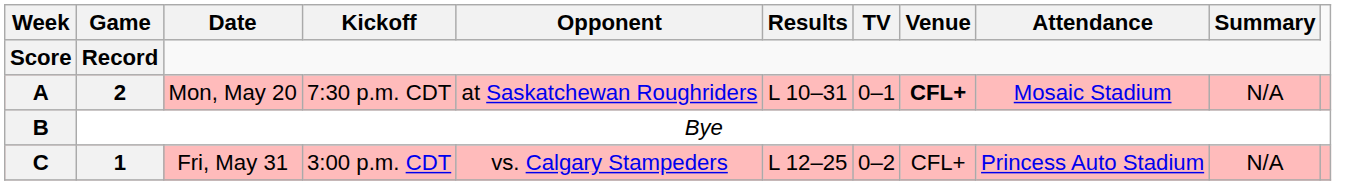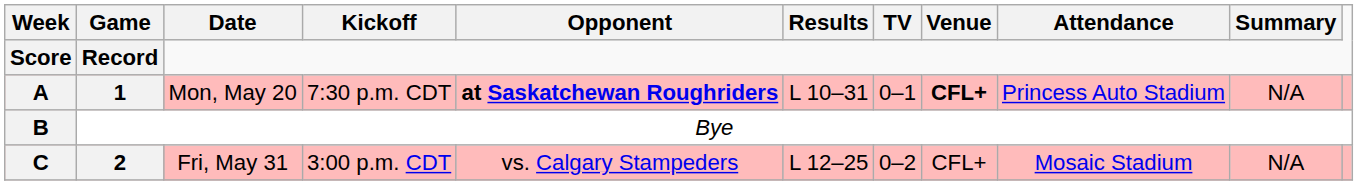(120, 93) 2 -> (120, 93) 1
(609, 93) normal -> (620, 93) bold
(1093, 93) Mosaic Stadium -> (1114, 93) Princess Auto Stadium
(120, 163) 1 -> (120, 163) 2
(1093, 163) Princess Auto Stadium -> (1114, 163) Mosaic Stadium
